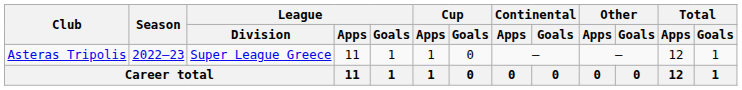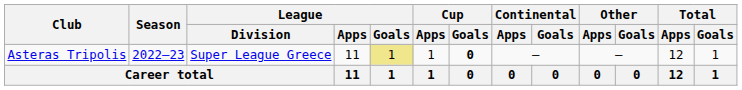(392, 55) no background -> (392, 55) khaki background
(470, 55) normal -> (470, 55) bold
